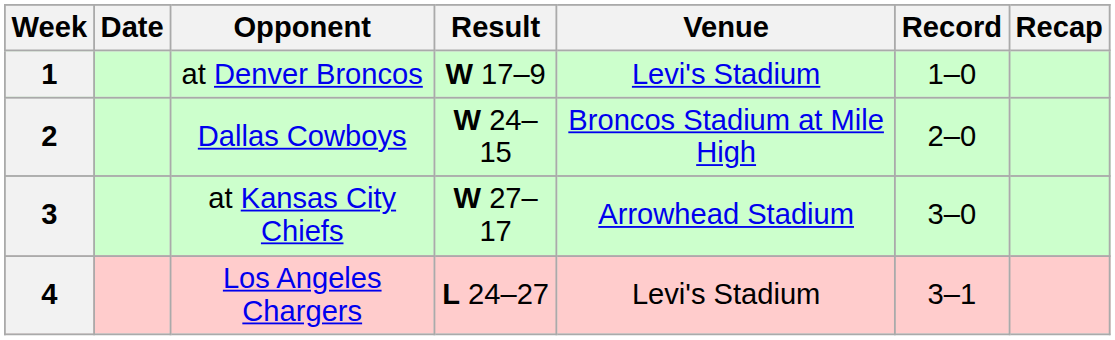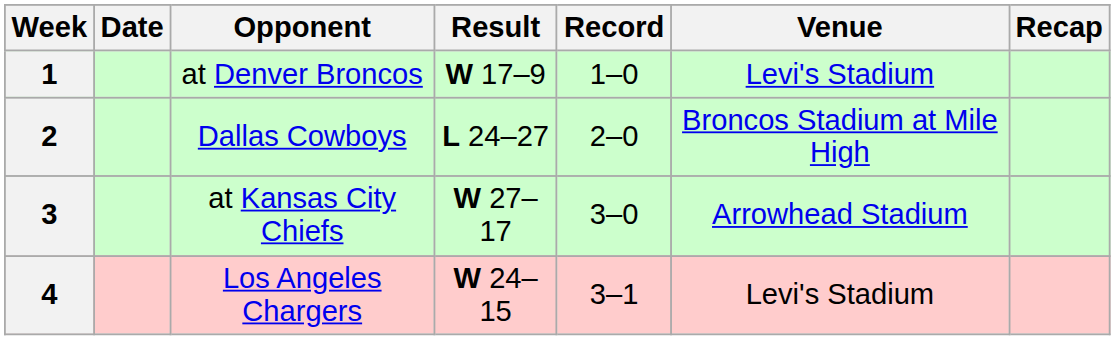columns swapped: (952, 27) <-> (726, 27)
(496, 136) W 24–15 -> (496, 136) L 24–27
(496, 294) L 24–27 -> (496, 294) W 24–15
